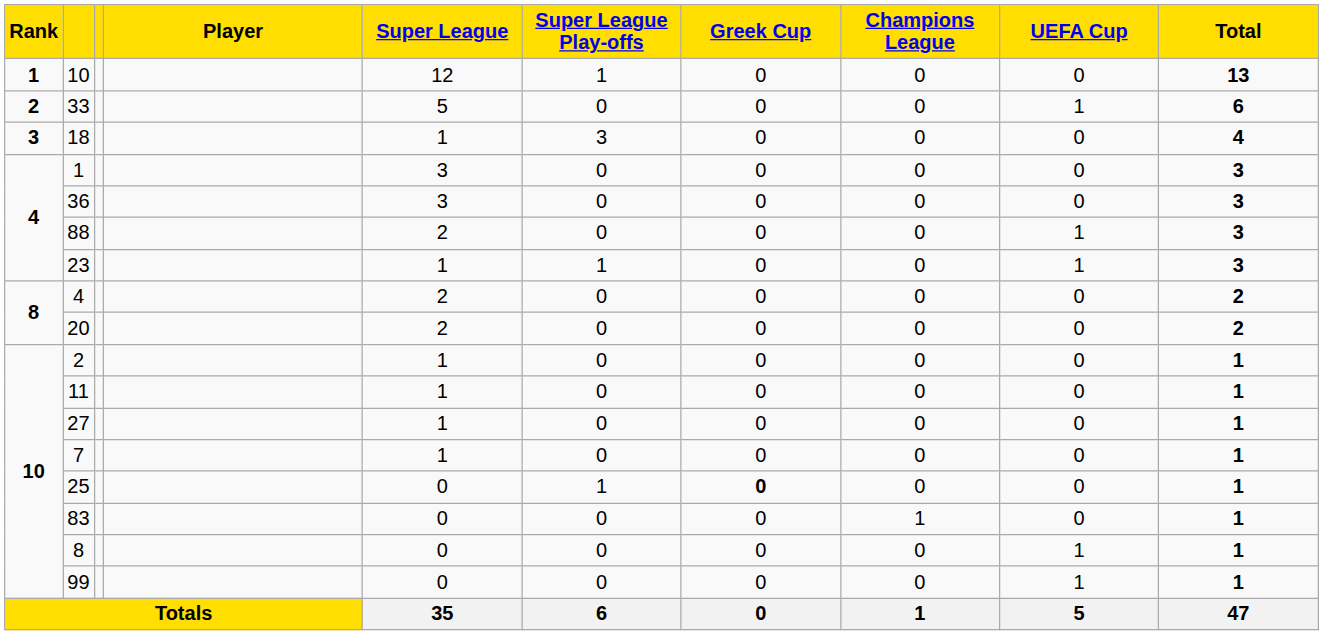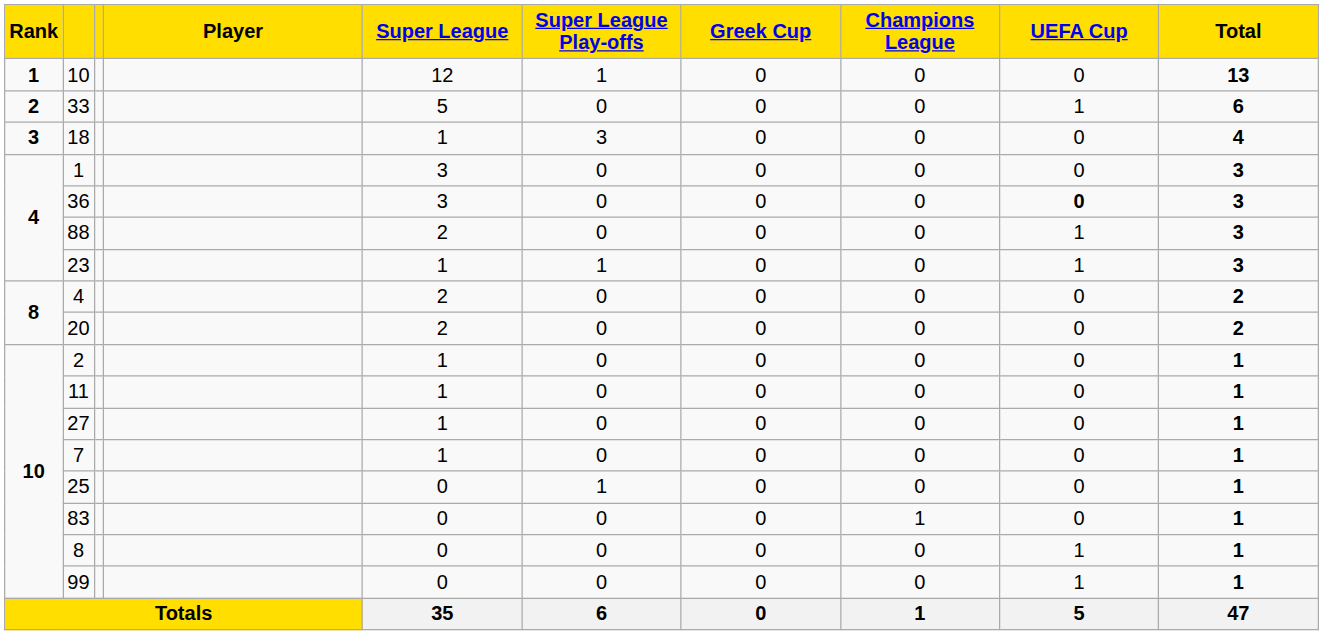(1079, 201) normal -> (1079, 201) bold
(761, 486) bold -> (761, 486) normal
